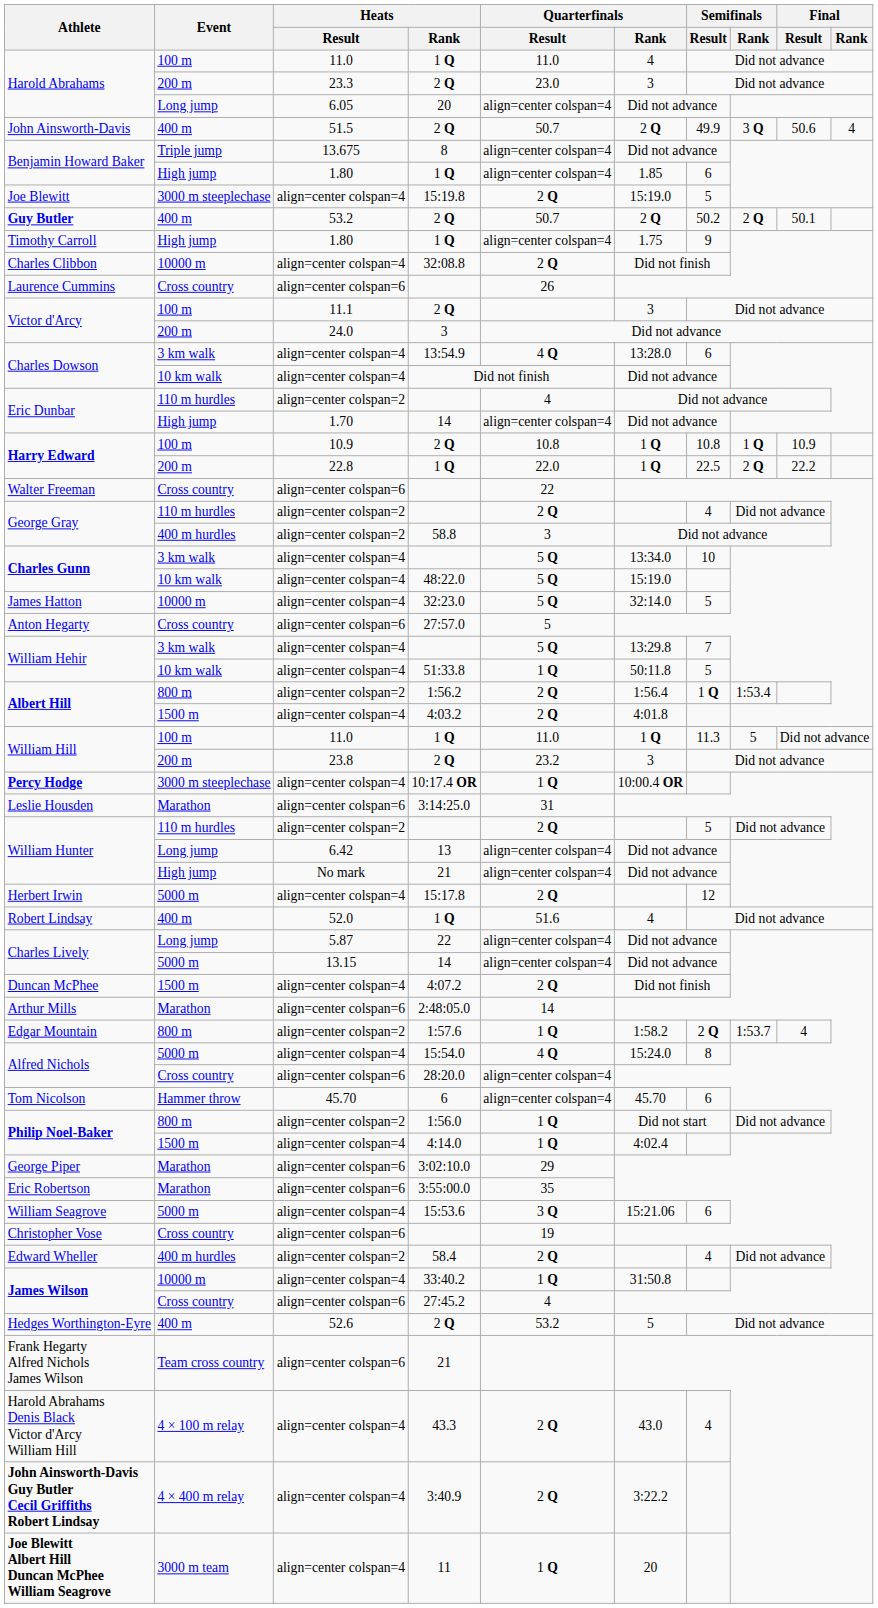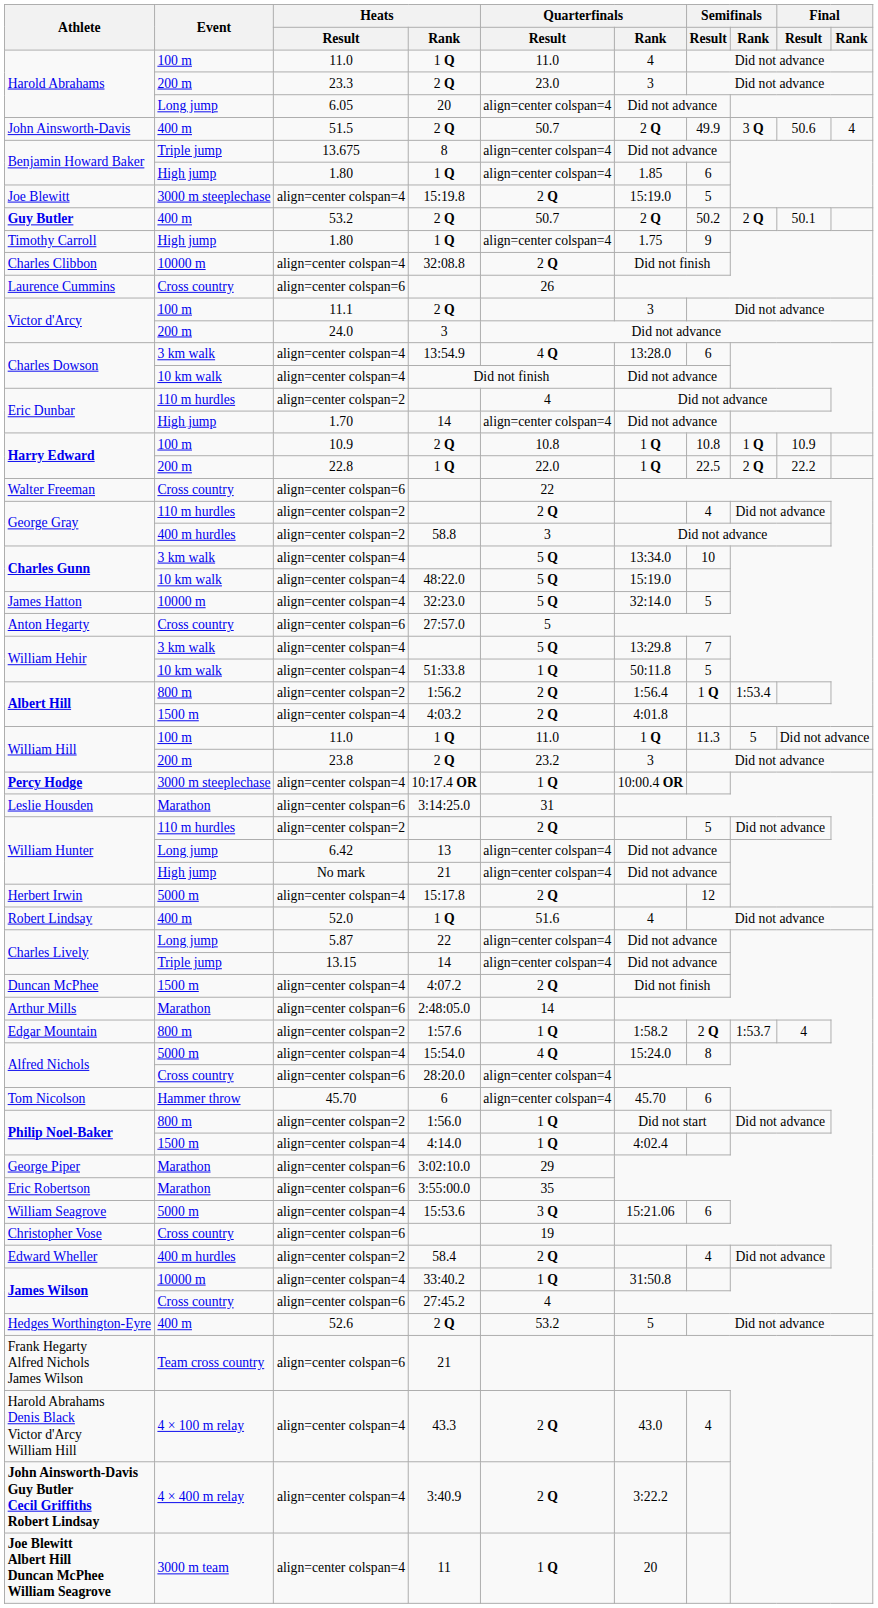(178, 963) 5000 m -> (190, 963) Triple jump
